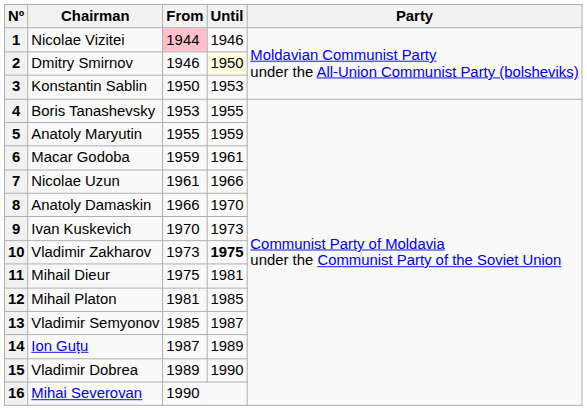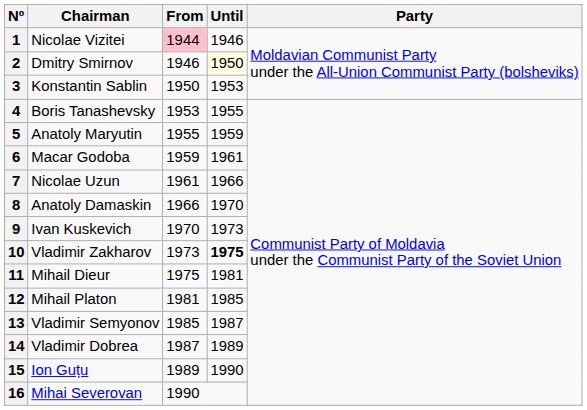(60, 346) Ion Guțu -> (85, 346) Vladimir Dobrea
(85, 370) Vladimir Dobrea -> (60, 370) Ion Guțu
